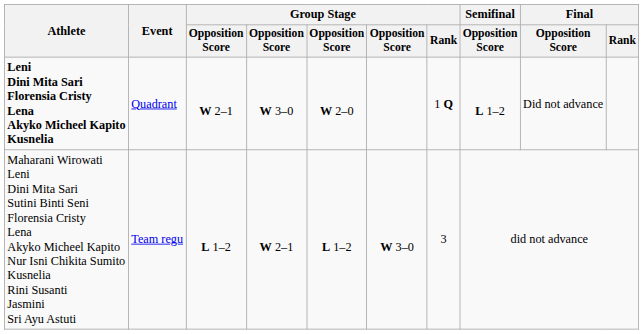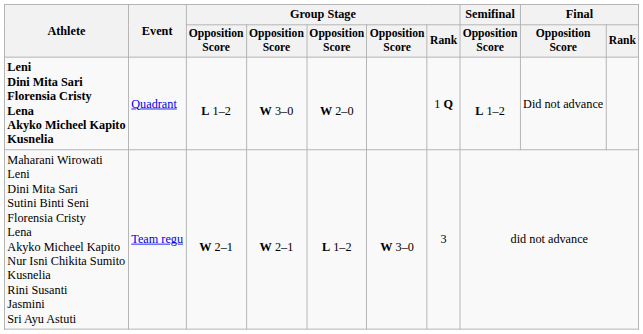(216, 111) W 2–1 -> (216, 111) L 1–2
(216, 247) L 1–2 -> (216, 247) W 2–1
